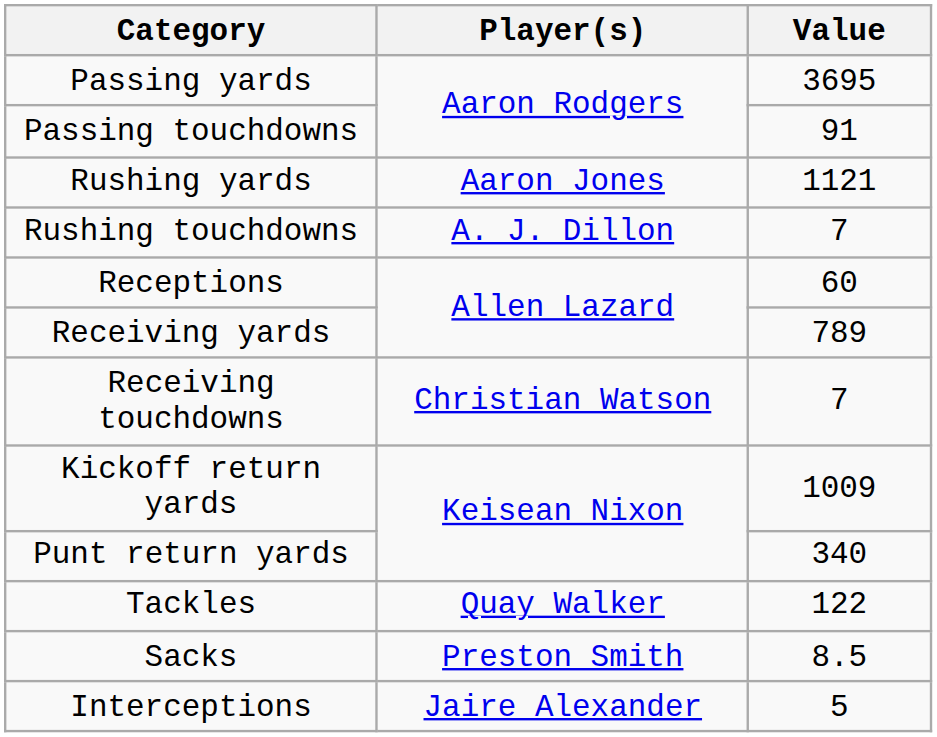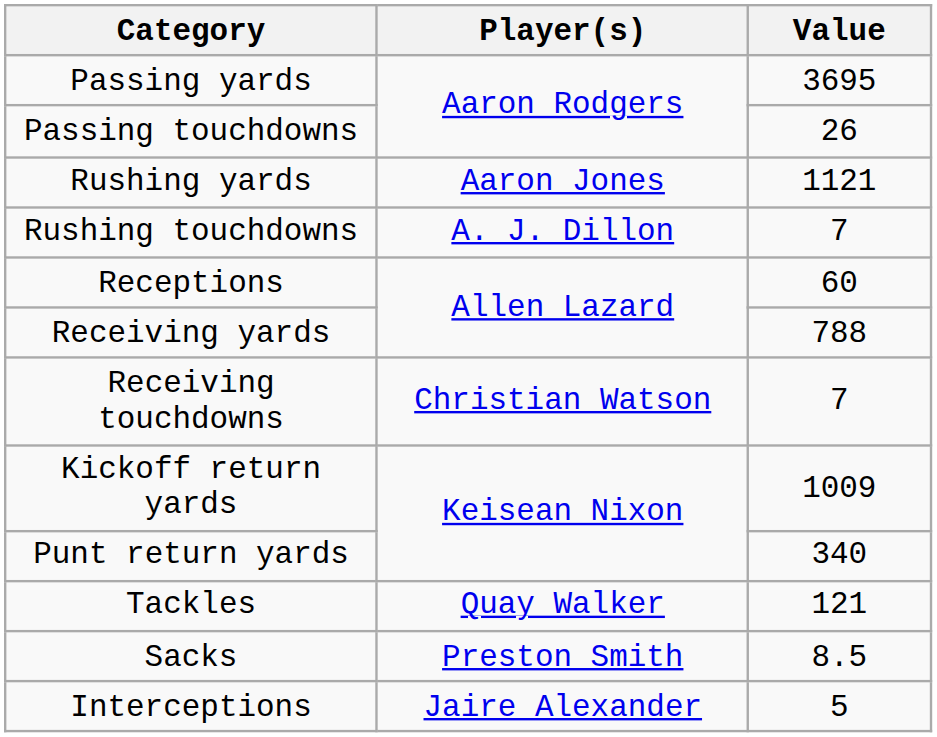(839, 131) 91 -> (839, 131) 26
(839, 333) 789 -> (839, 333) 788
(839, 606) 122 -> (839, 606) 121
